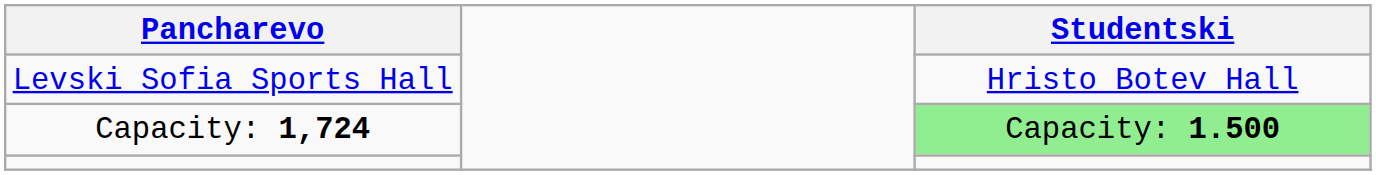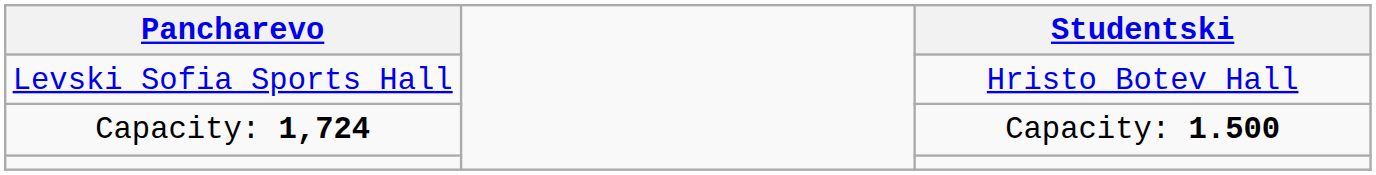(1143, 130) lightgreen background -> (1143, 130) no background
